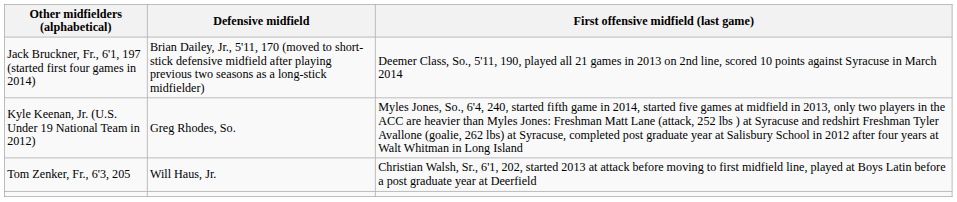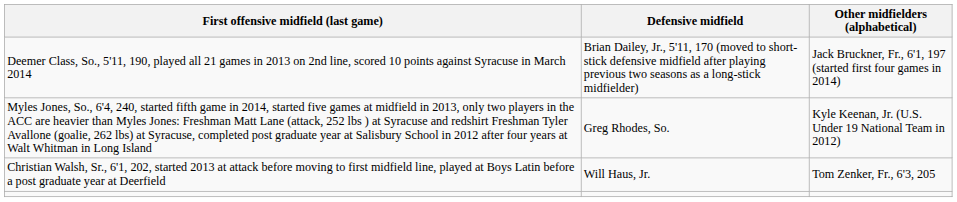columns swapped: (664, 20) <-> (76, 20)
